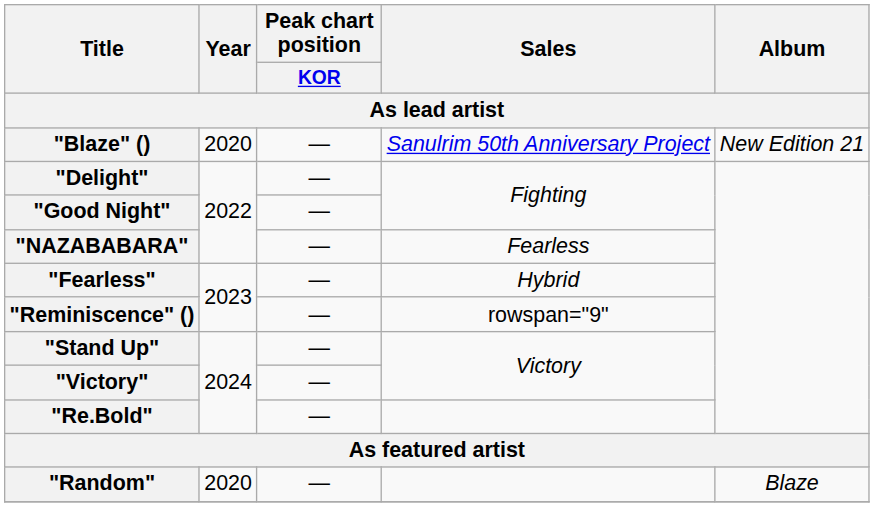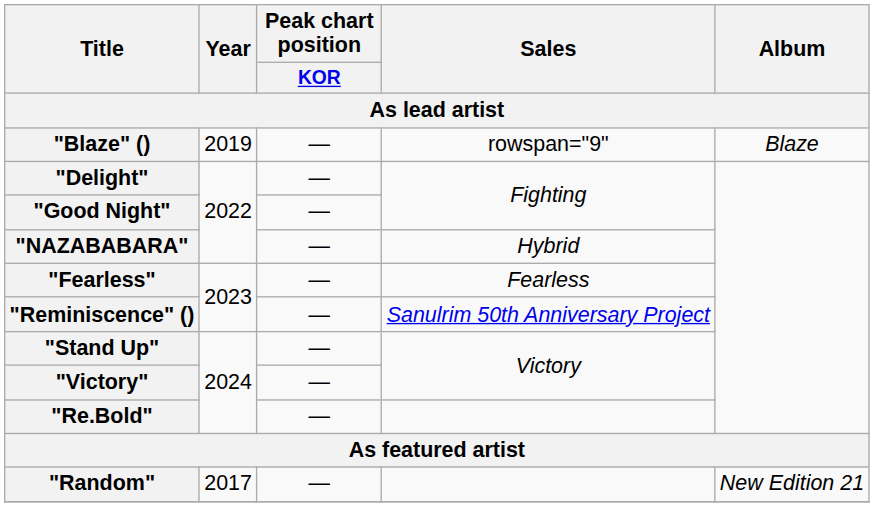(228, 144) 2020 -> (228, 144) 2019
(548, 144) Sanulrim 50th Anniversary Project -> (548, 144) rowspan="9"
(792, 144) New Edition 21 -> (792, 144) Blaze
(548, 246) Fearless -> (548, 246) Hybrid
(548, 280) Hybrid -> (548, 280) Fearless
(548, 314) rowspan="9" -> (548, 314) Sanulrim 50th Anniversary Project
(228, 484) 2020 -> (228, 484) 2017
(792, 484) Blaze -> (792, 484) New Edition 21
